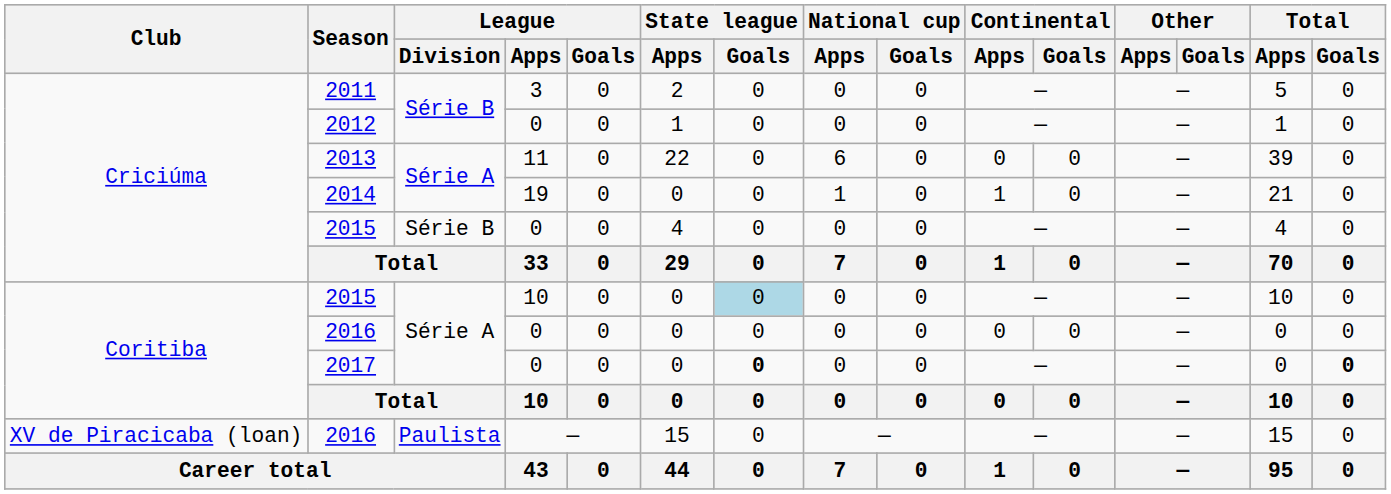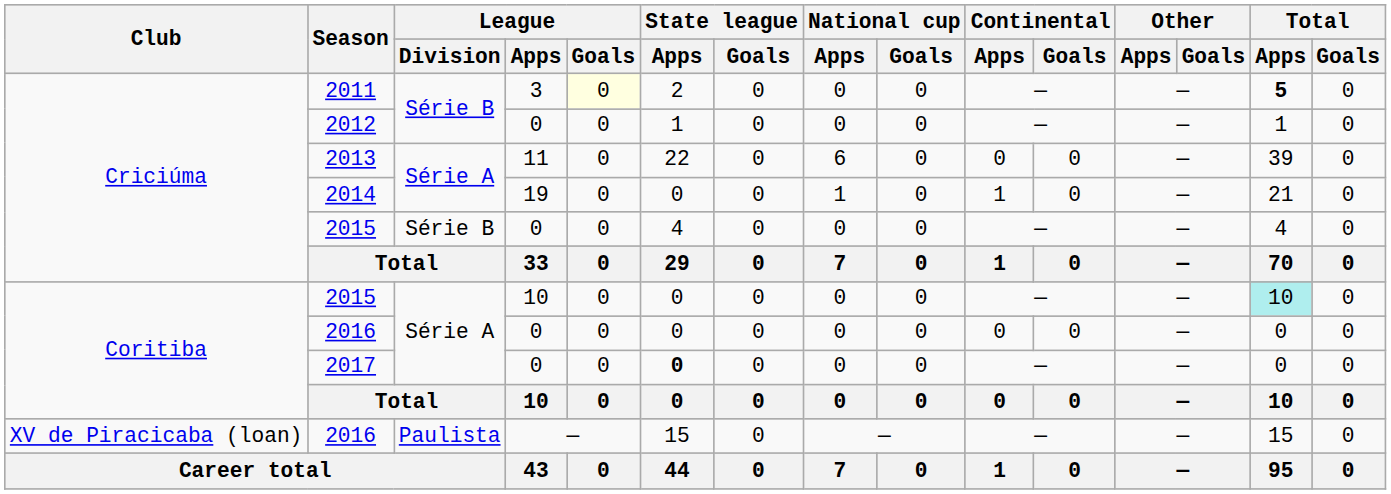(603, 91) no background -> (603, 91) lightyellow background
(1281, 91) normal -> (1281, 91) bold
(758, 298) lightblue background -> (758, 298) no background
(1281, 298) no background -> (1281, 298) paleturquoise background
(677, 367) normal -> (677, 367) bold
(758, 367) bold -> (758, 367) normal
(1348, 367) bold -> (1348, 367) normal
